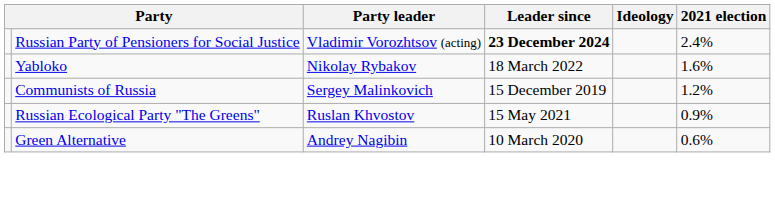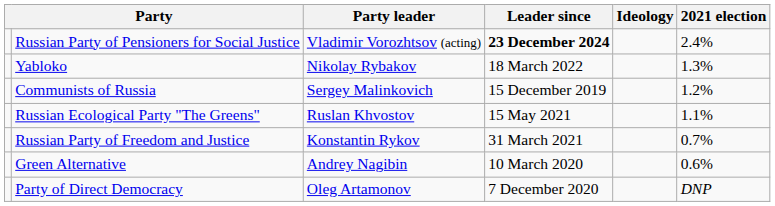(697, 66) 1.6% -> (697, 66) 1.3%
(697, 115) 0.9% -> (697, 115) 1.1%
+ row: (132, 139)
+ row: (99, 189)
